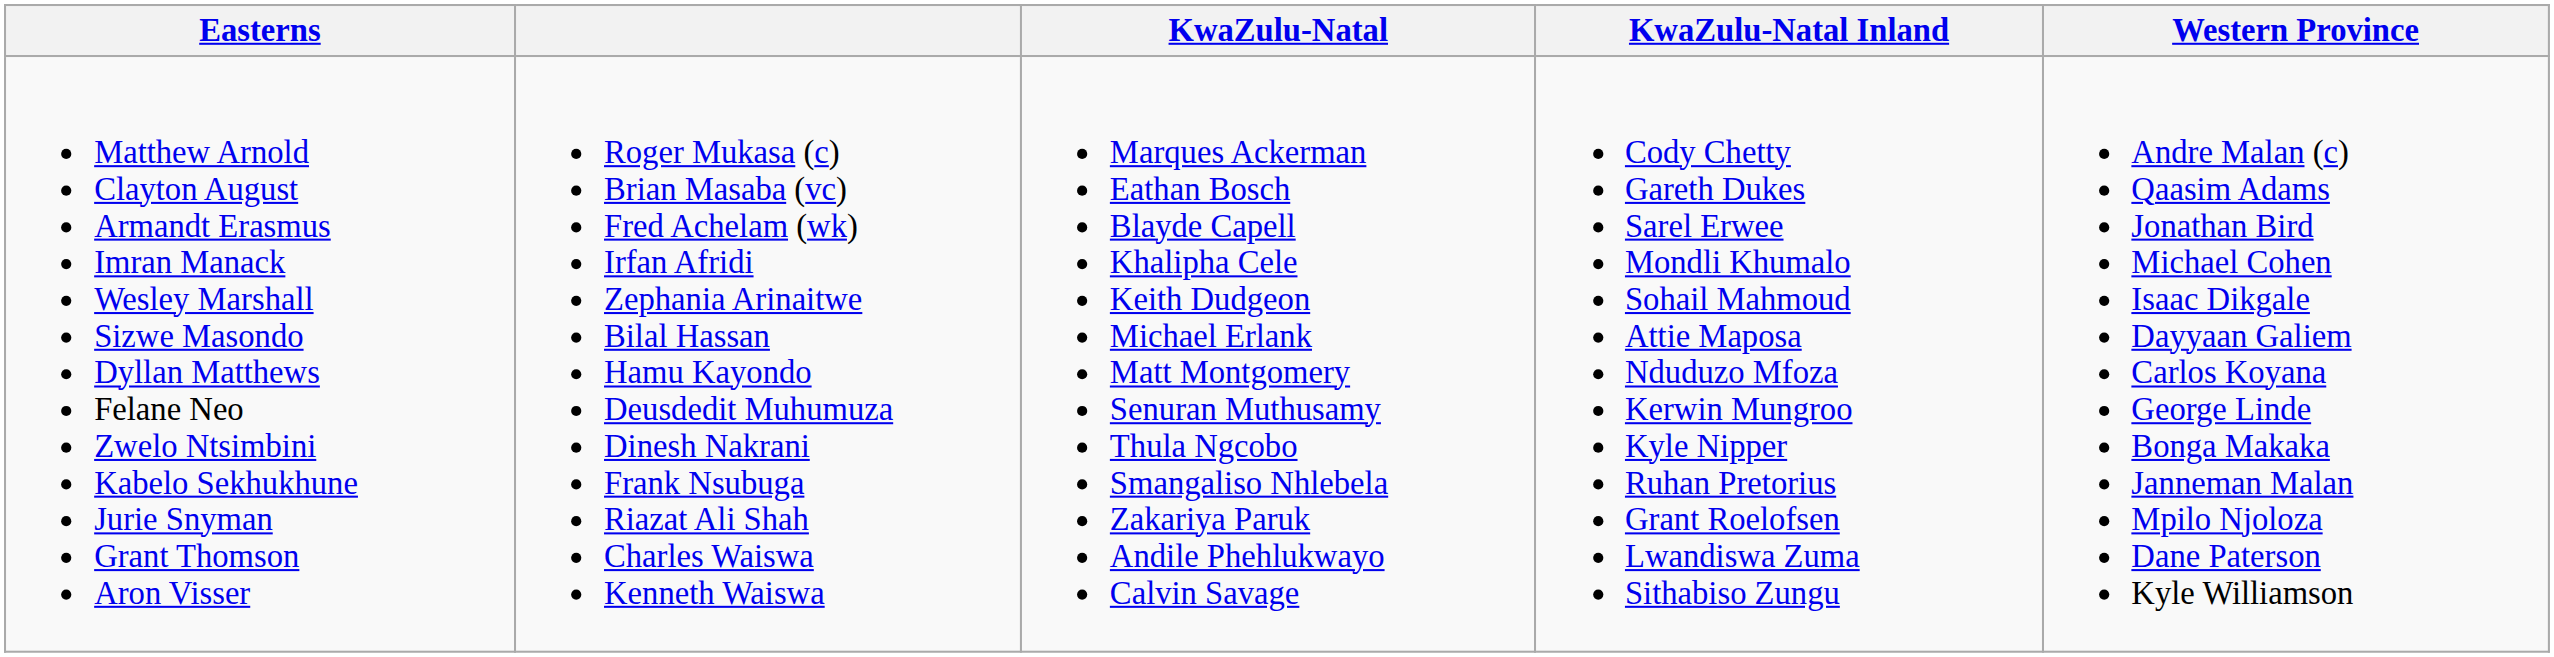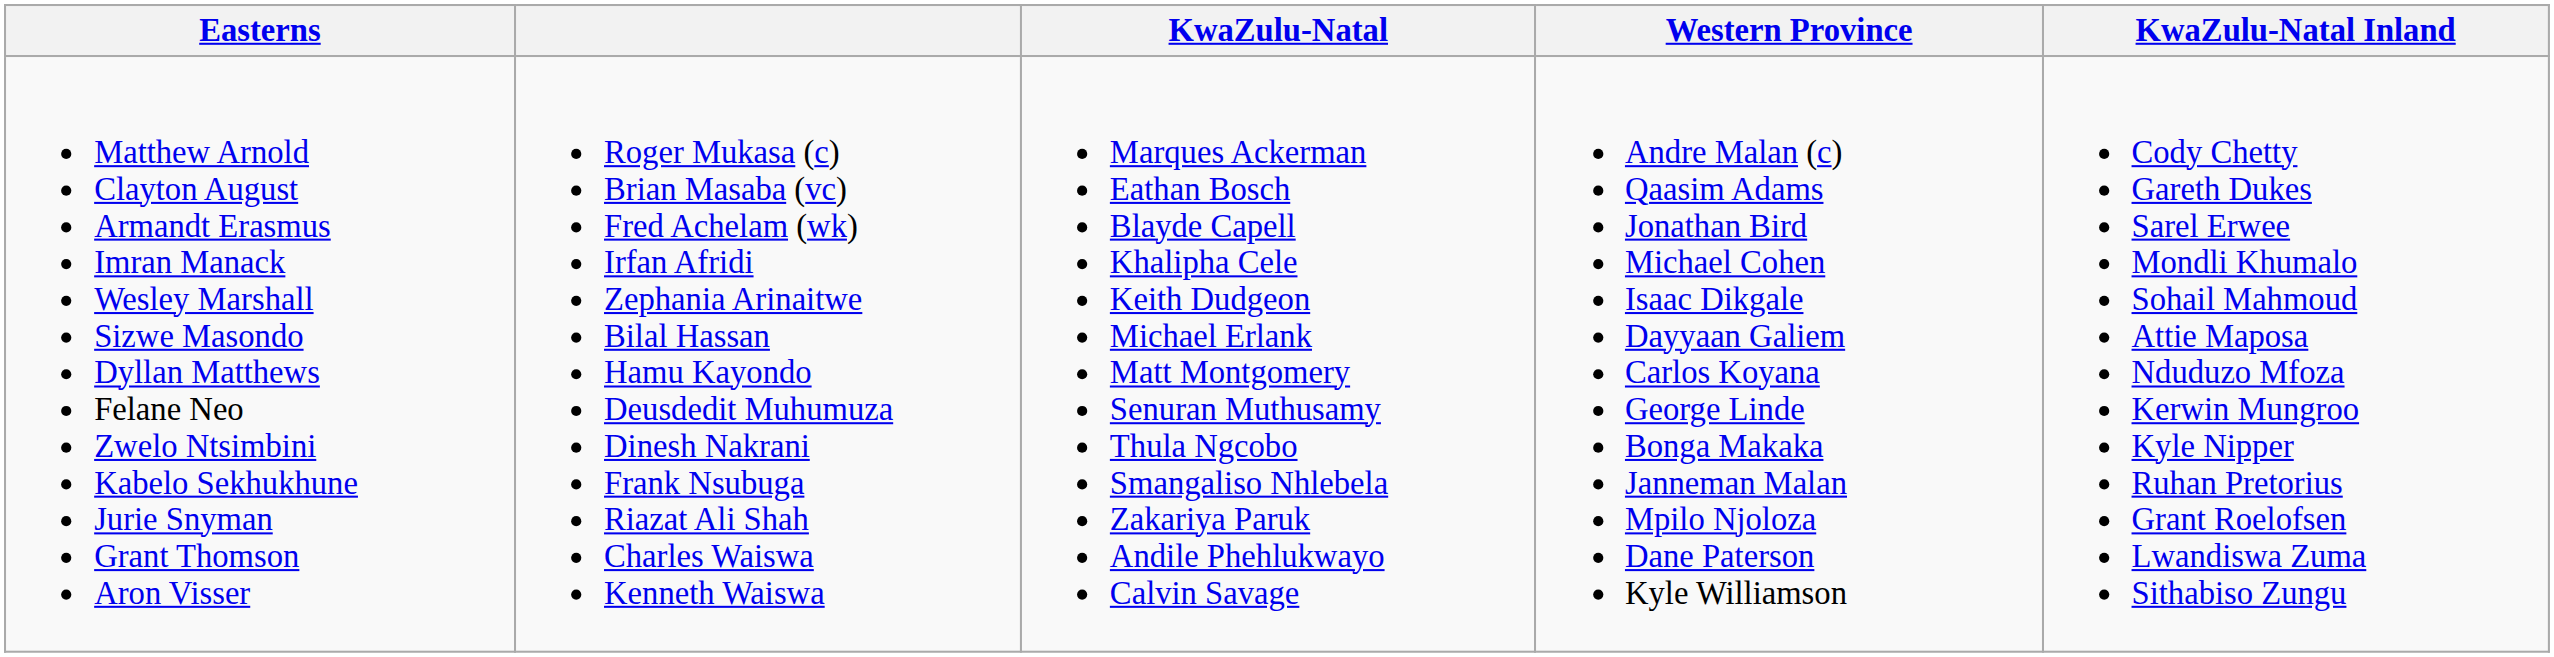columns swapped: (1789, 30) <-> (2296, 30)
